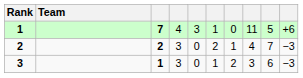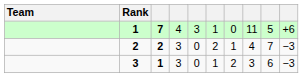columns swapped: (20, 13) <-> (52, 13)
